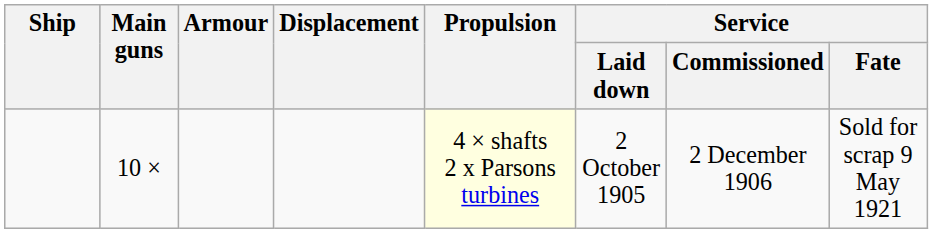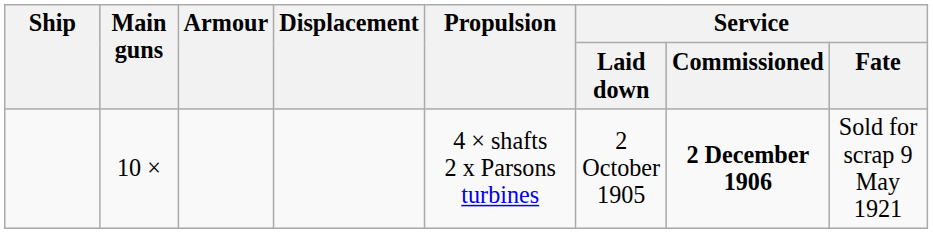(500, 168) lightyellow background -> (500, 168) no background
(748, 168) normal -> (748, 168) bold
